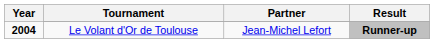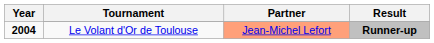(287, 30) no background -> (287, 30) lightsalmon background
